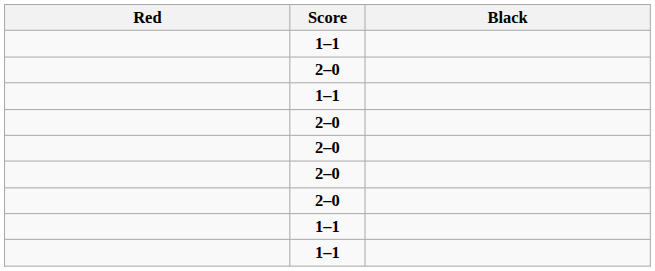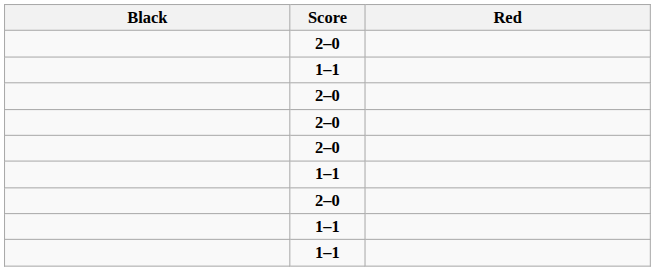columns swapped: (147, 17) <-> (508, 17)
(327, 43) 1–1 -> (327, 43) 2–0
(327, 69) 2–0 -> (327, 69) 1–1
(327, 95) 1–1 -> (327, 95) 2–0
(327, 174) 2–0 -> (327, 174) 1–1
